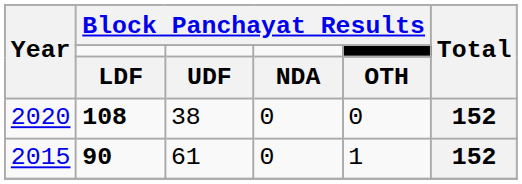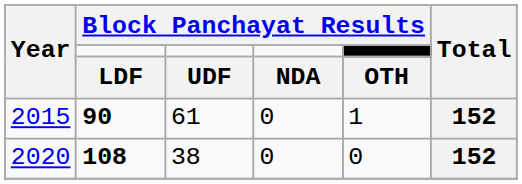rows swapped: (41, 118) <-> (41, 158)
